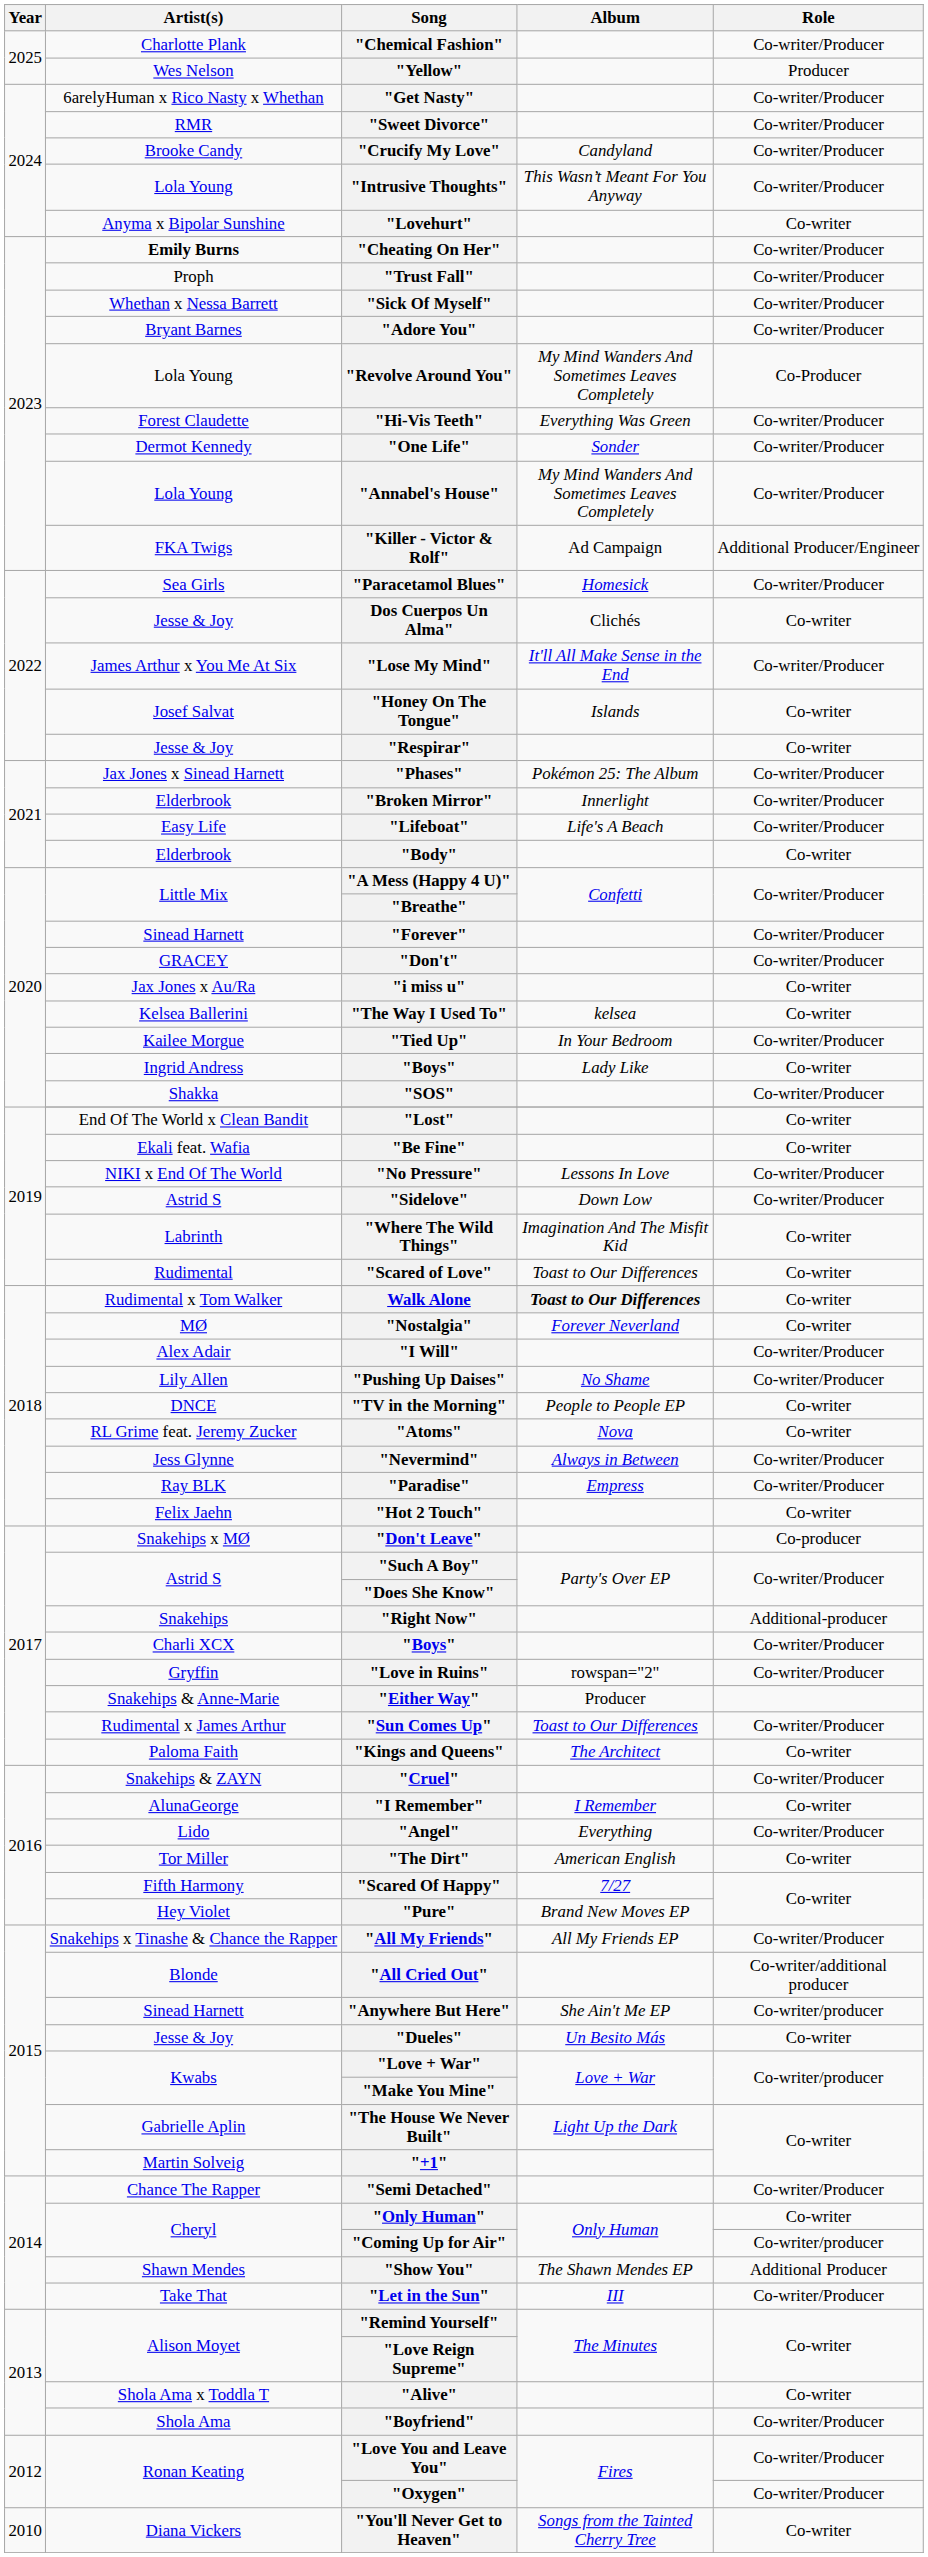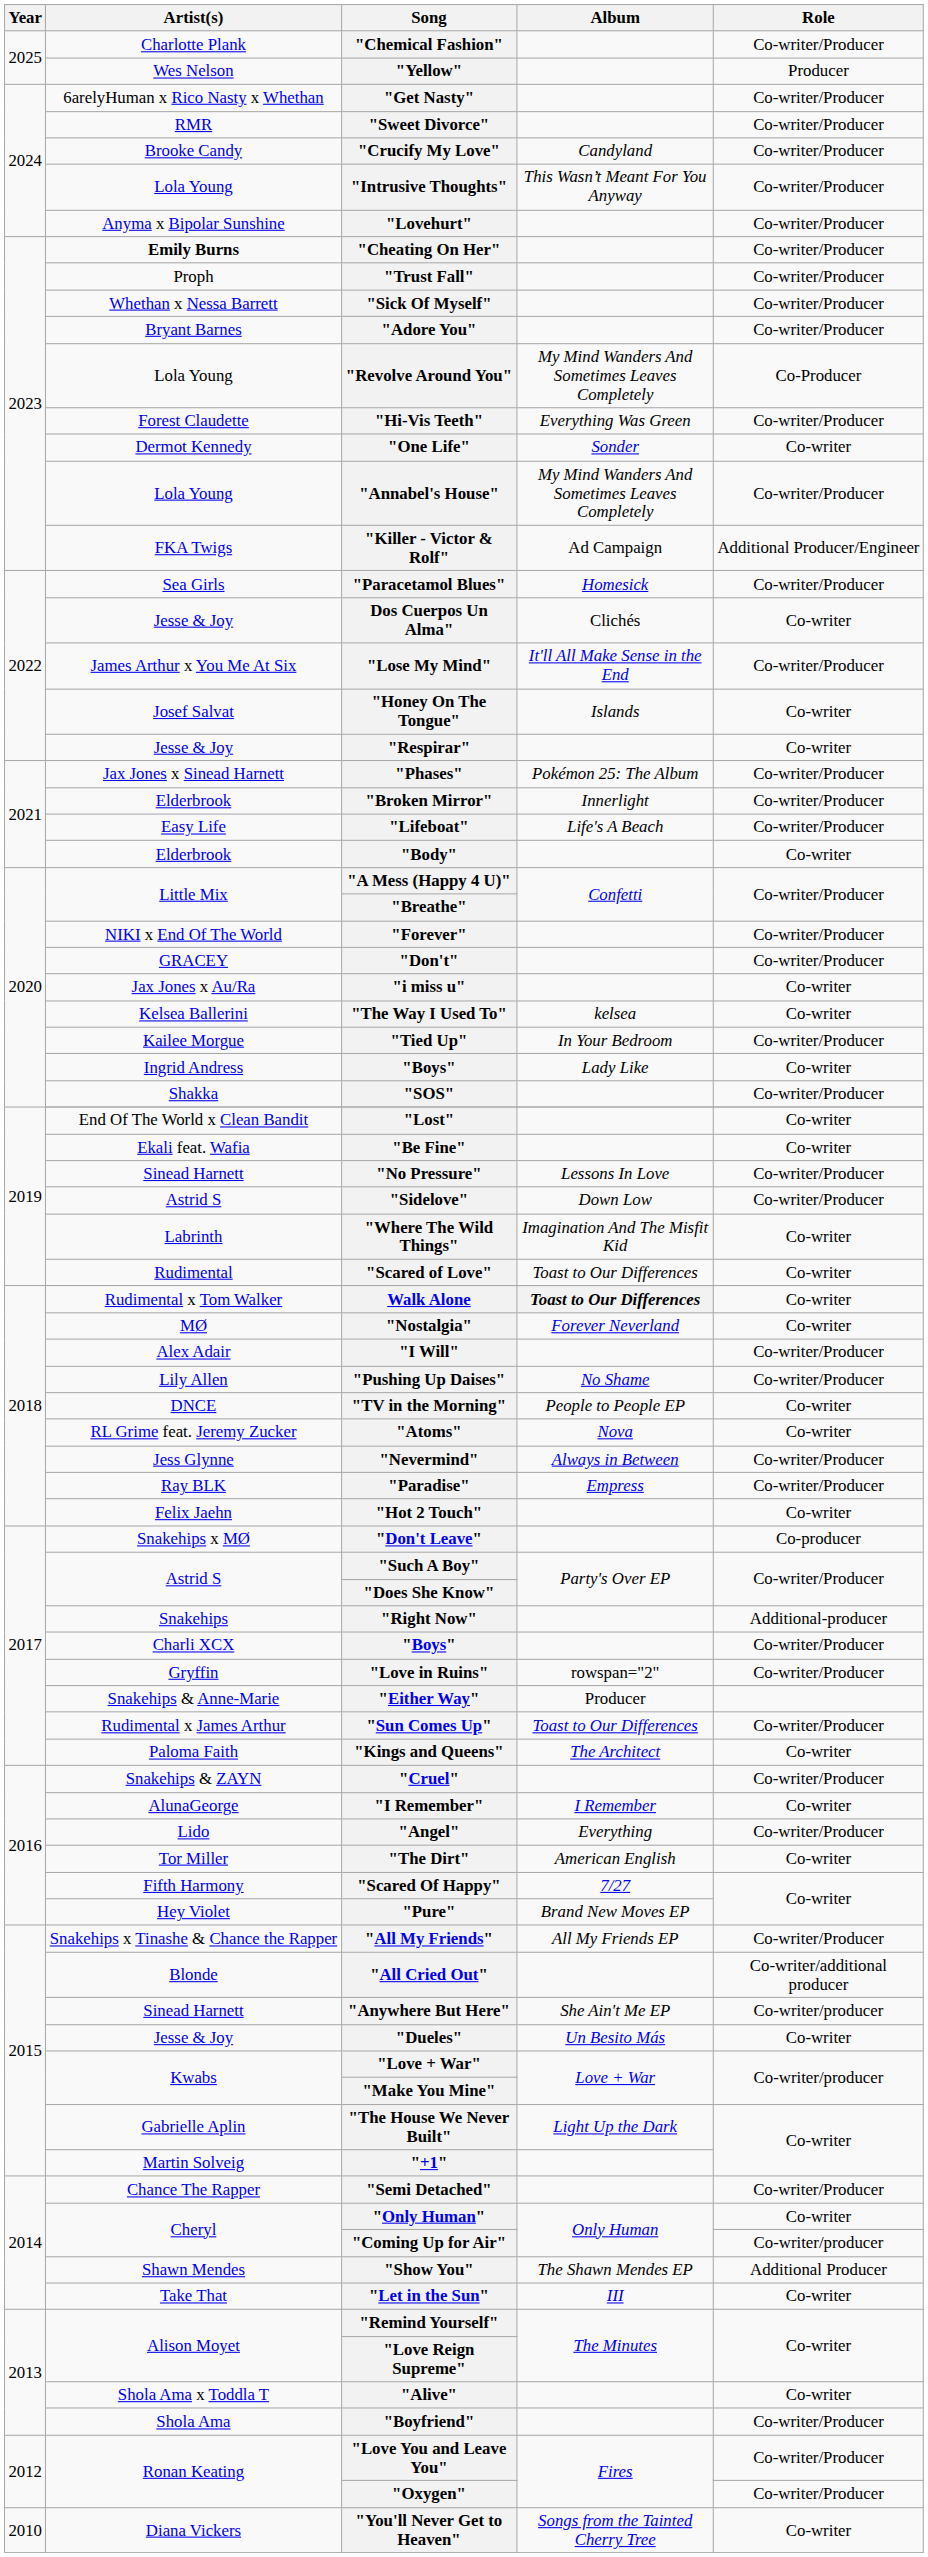(818, 223) Co-writer -> (818, 223) Co-writer/Producer
(818, 447) Co-writer/Producer -> (818, 447) Co-writer
(193, 933) Sinead Harnett -> (193, 933) NIKI x End Of The World
(193, 1173) NIKI x End Of The World -> (193, 1173) Sinead Harnett
(818, 2296) Co-writer/Producer -> (818, 2296) Co-writer
